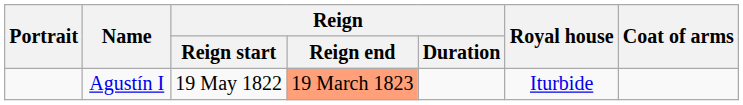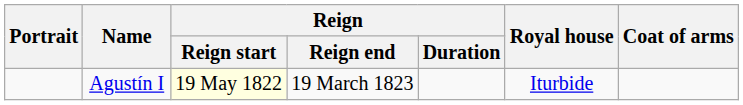(229, 83) no background -> (229, 83) lightyellow background
(352, 83) lightsalmon background -> (352, 83) no background
